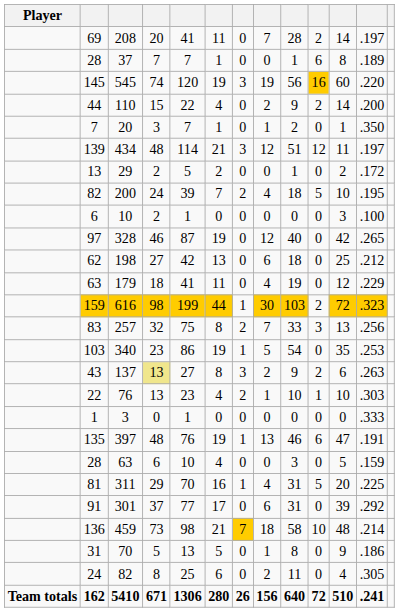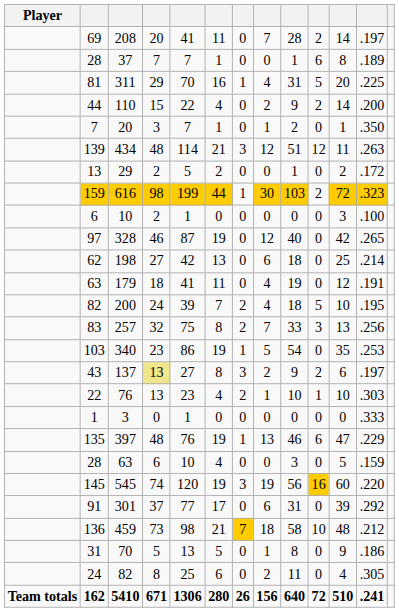rows swapped: (125, 484) <-> (125, 82)
(372, 149) .197 -> (372, 149) .263
rows swapped: (125, 305) <-> (125, 194)
(372, 261) .212 -> (372, 261) .214
(372, 283) .229 -> (372, 283) .191
(372, 372) .263 -> (372, 372) .197
(372, 439) .191 -> (372, 439) .229
(372, 529) .214 -> (372, 529) .212
